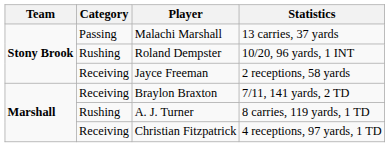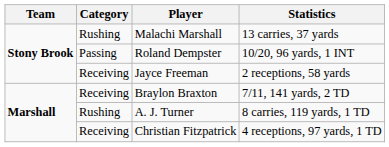(98, 34) Passing -> (100, 34) Rushing
(100, 53) Rushing -> (98, 53) Passing
